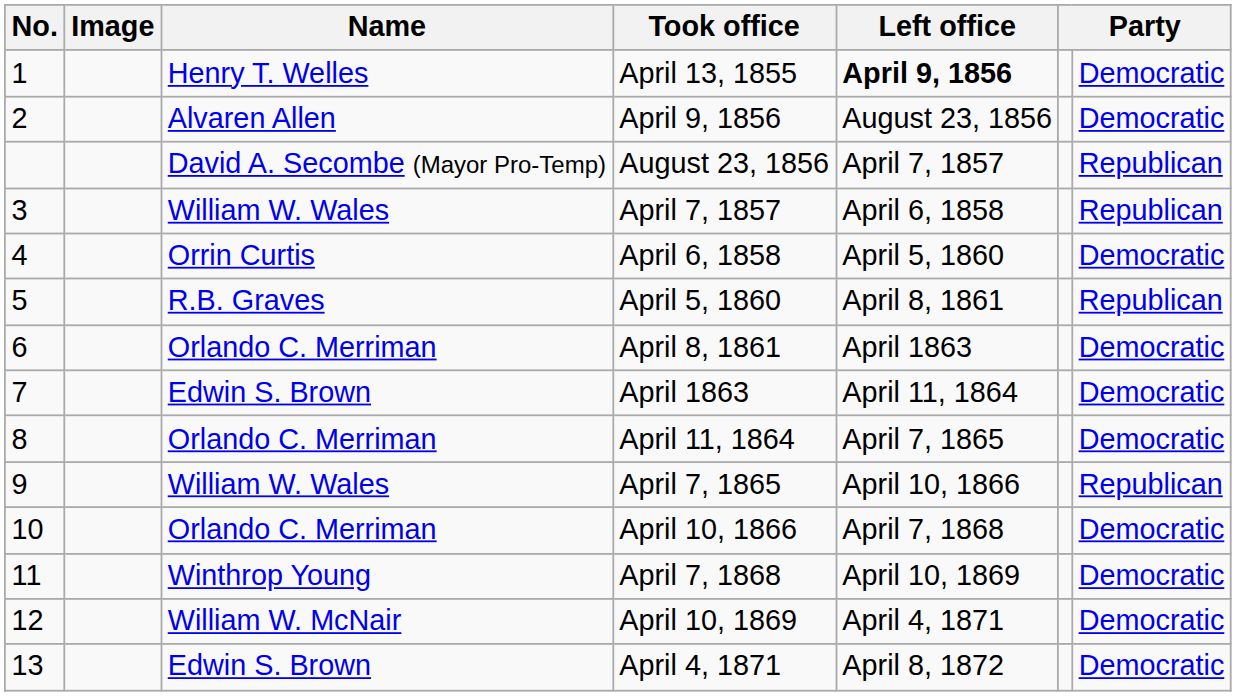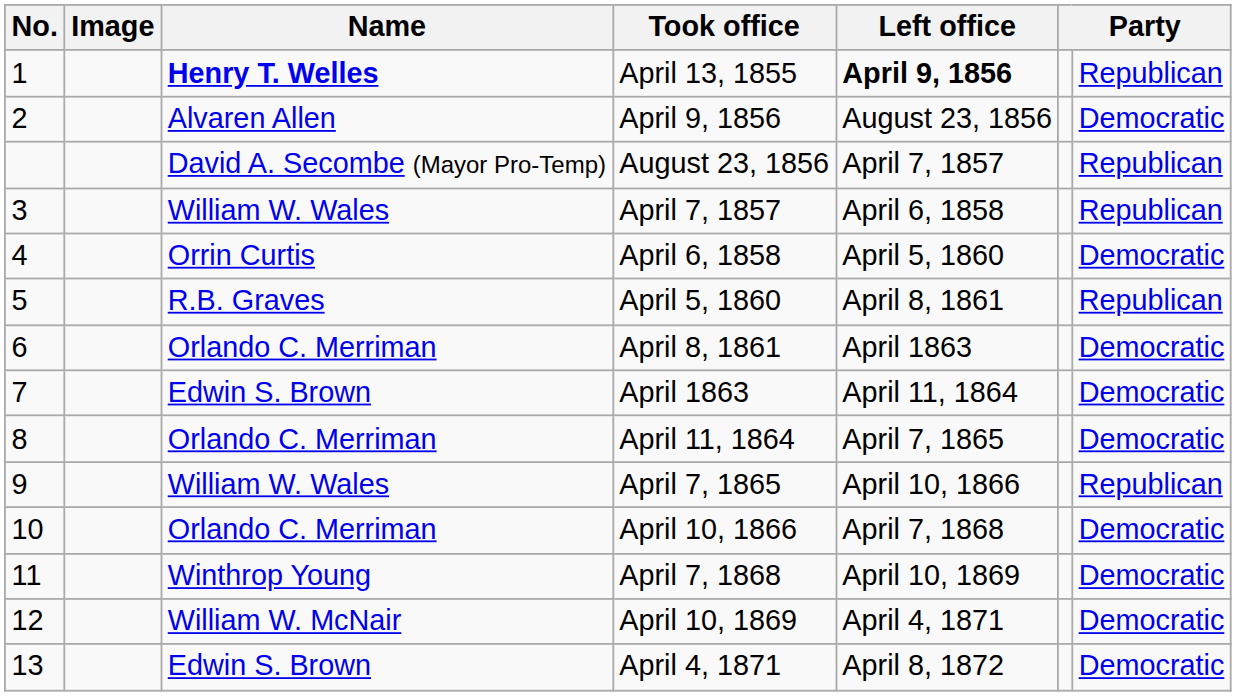(268, 73) normal -> (273, 73) bold
(1151, 73) Democratic -> (1151, 73) Republican
